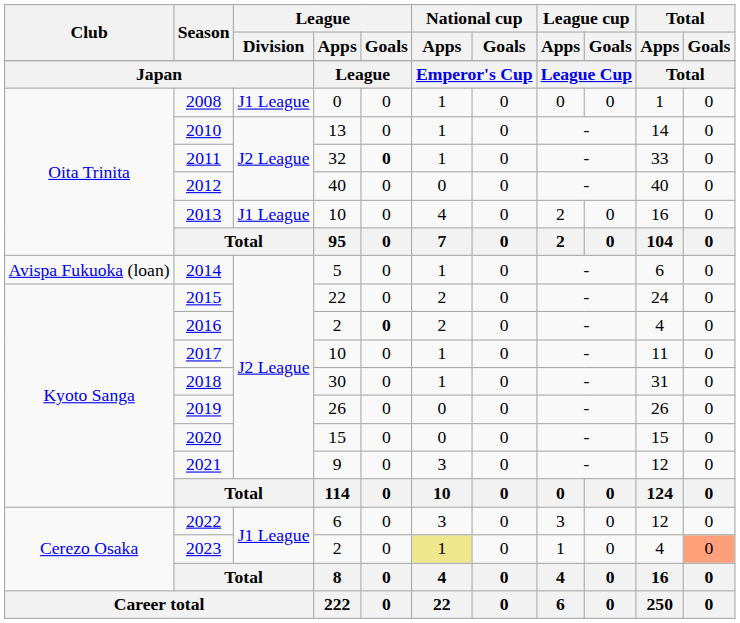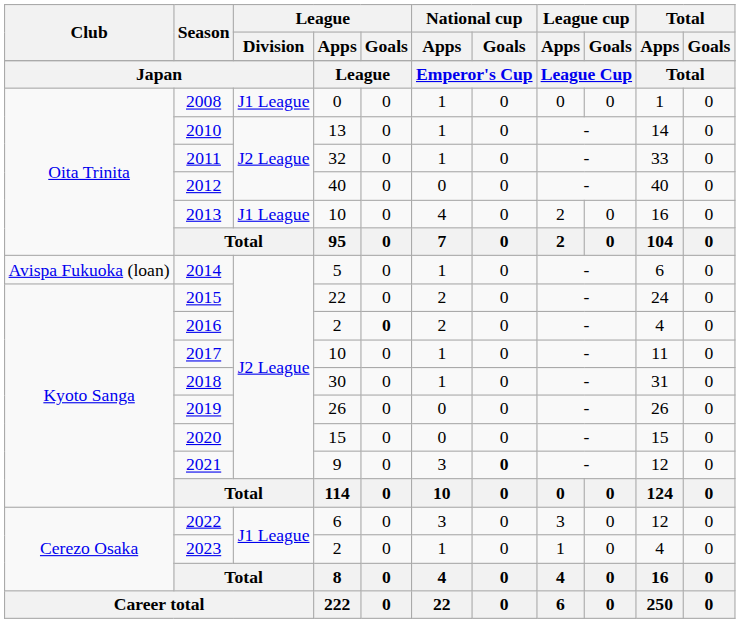(386, 158) bold -> (386, 158) normal
(504, 465) normal -> (504, 465) bold
(442, 548) khaki background -> (442, 548) no background
(709, 548) lightsalmon background -> (709, 548) no background
